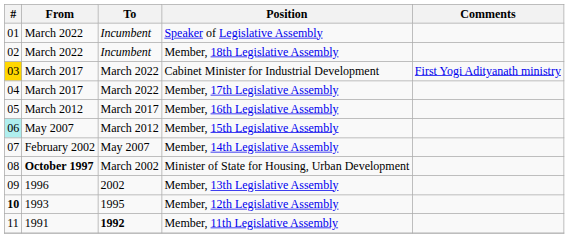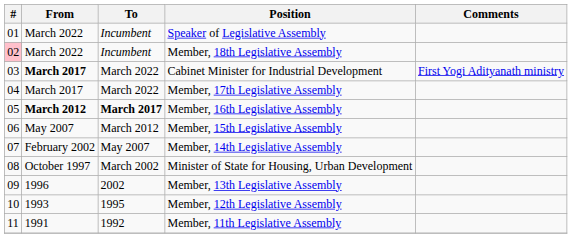(13, 52) no background -> (13, 52) pink background
(13, 71) gold background -> (13, 71) no background
(54, 71) normal -> (55, 71) bold
(54, 109) normal -> (55, 109) bold
(130, 109) normal -> (131, 109) bold
(13, 128) paleturquoise background -> (13, 128) no background
(59, 166) bold -> (57, 166) normal
(13, 204) bold -> (13, 204) normal
(113, 223) bold -> (113, 223) normal
